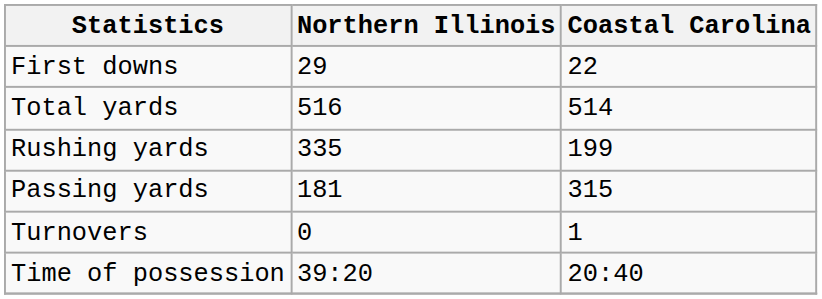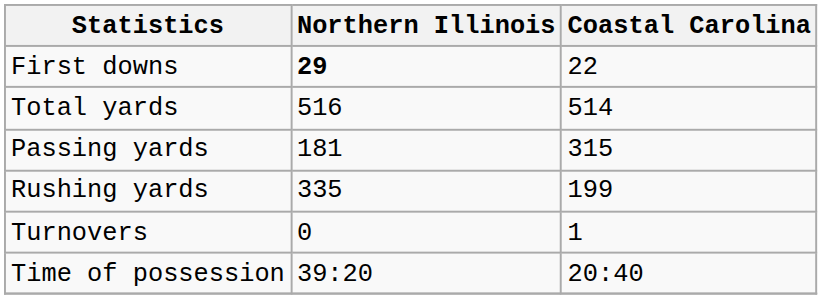(312, 67) normal -> (312, 67) bold
rows swapped: (110, 150) <-> (110, 191)
